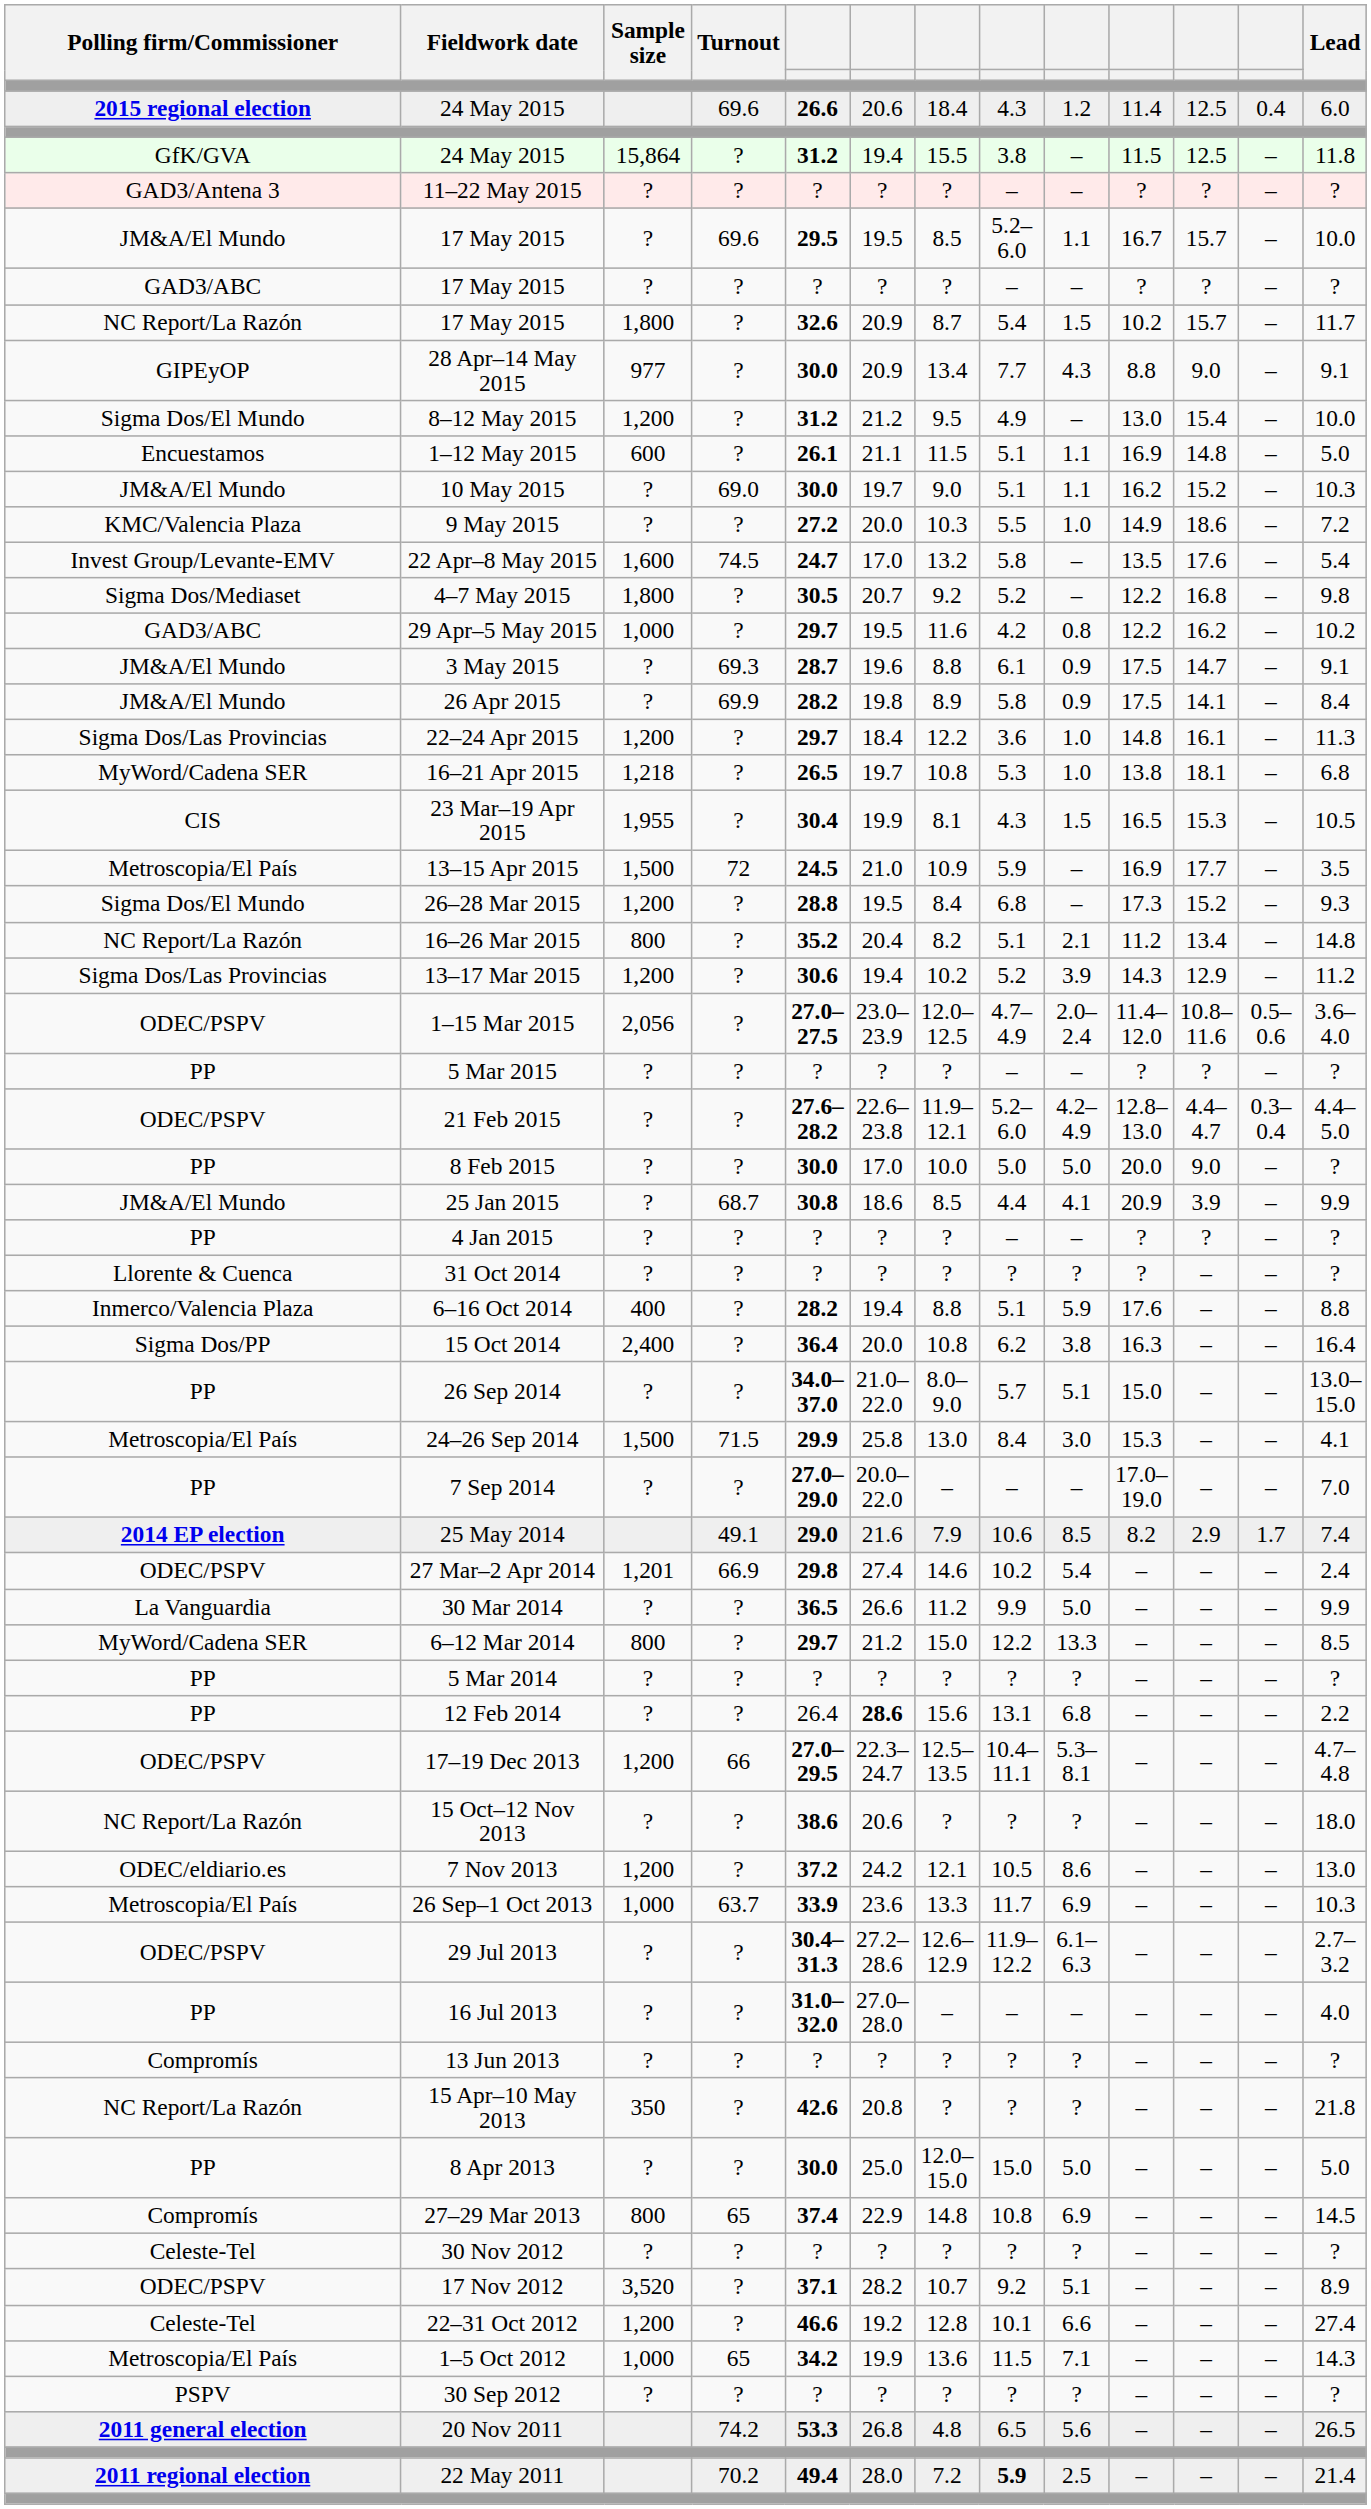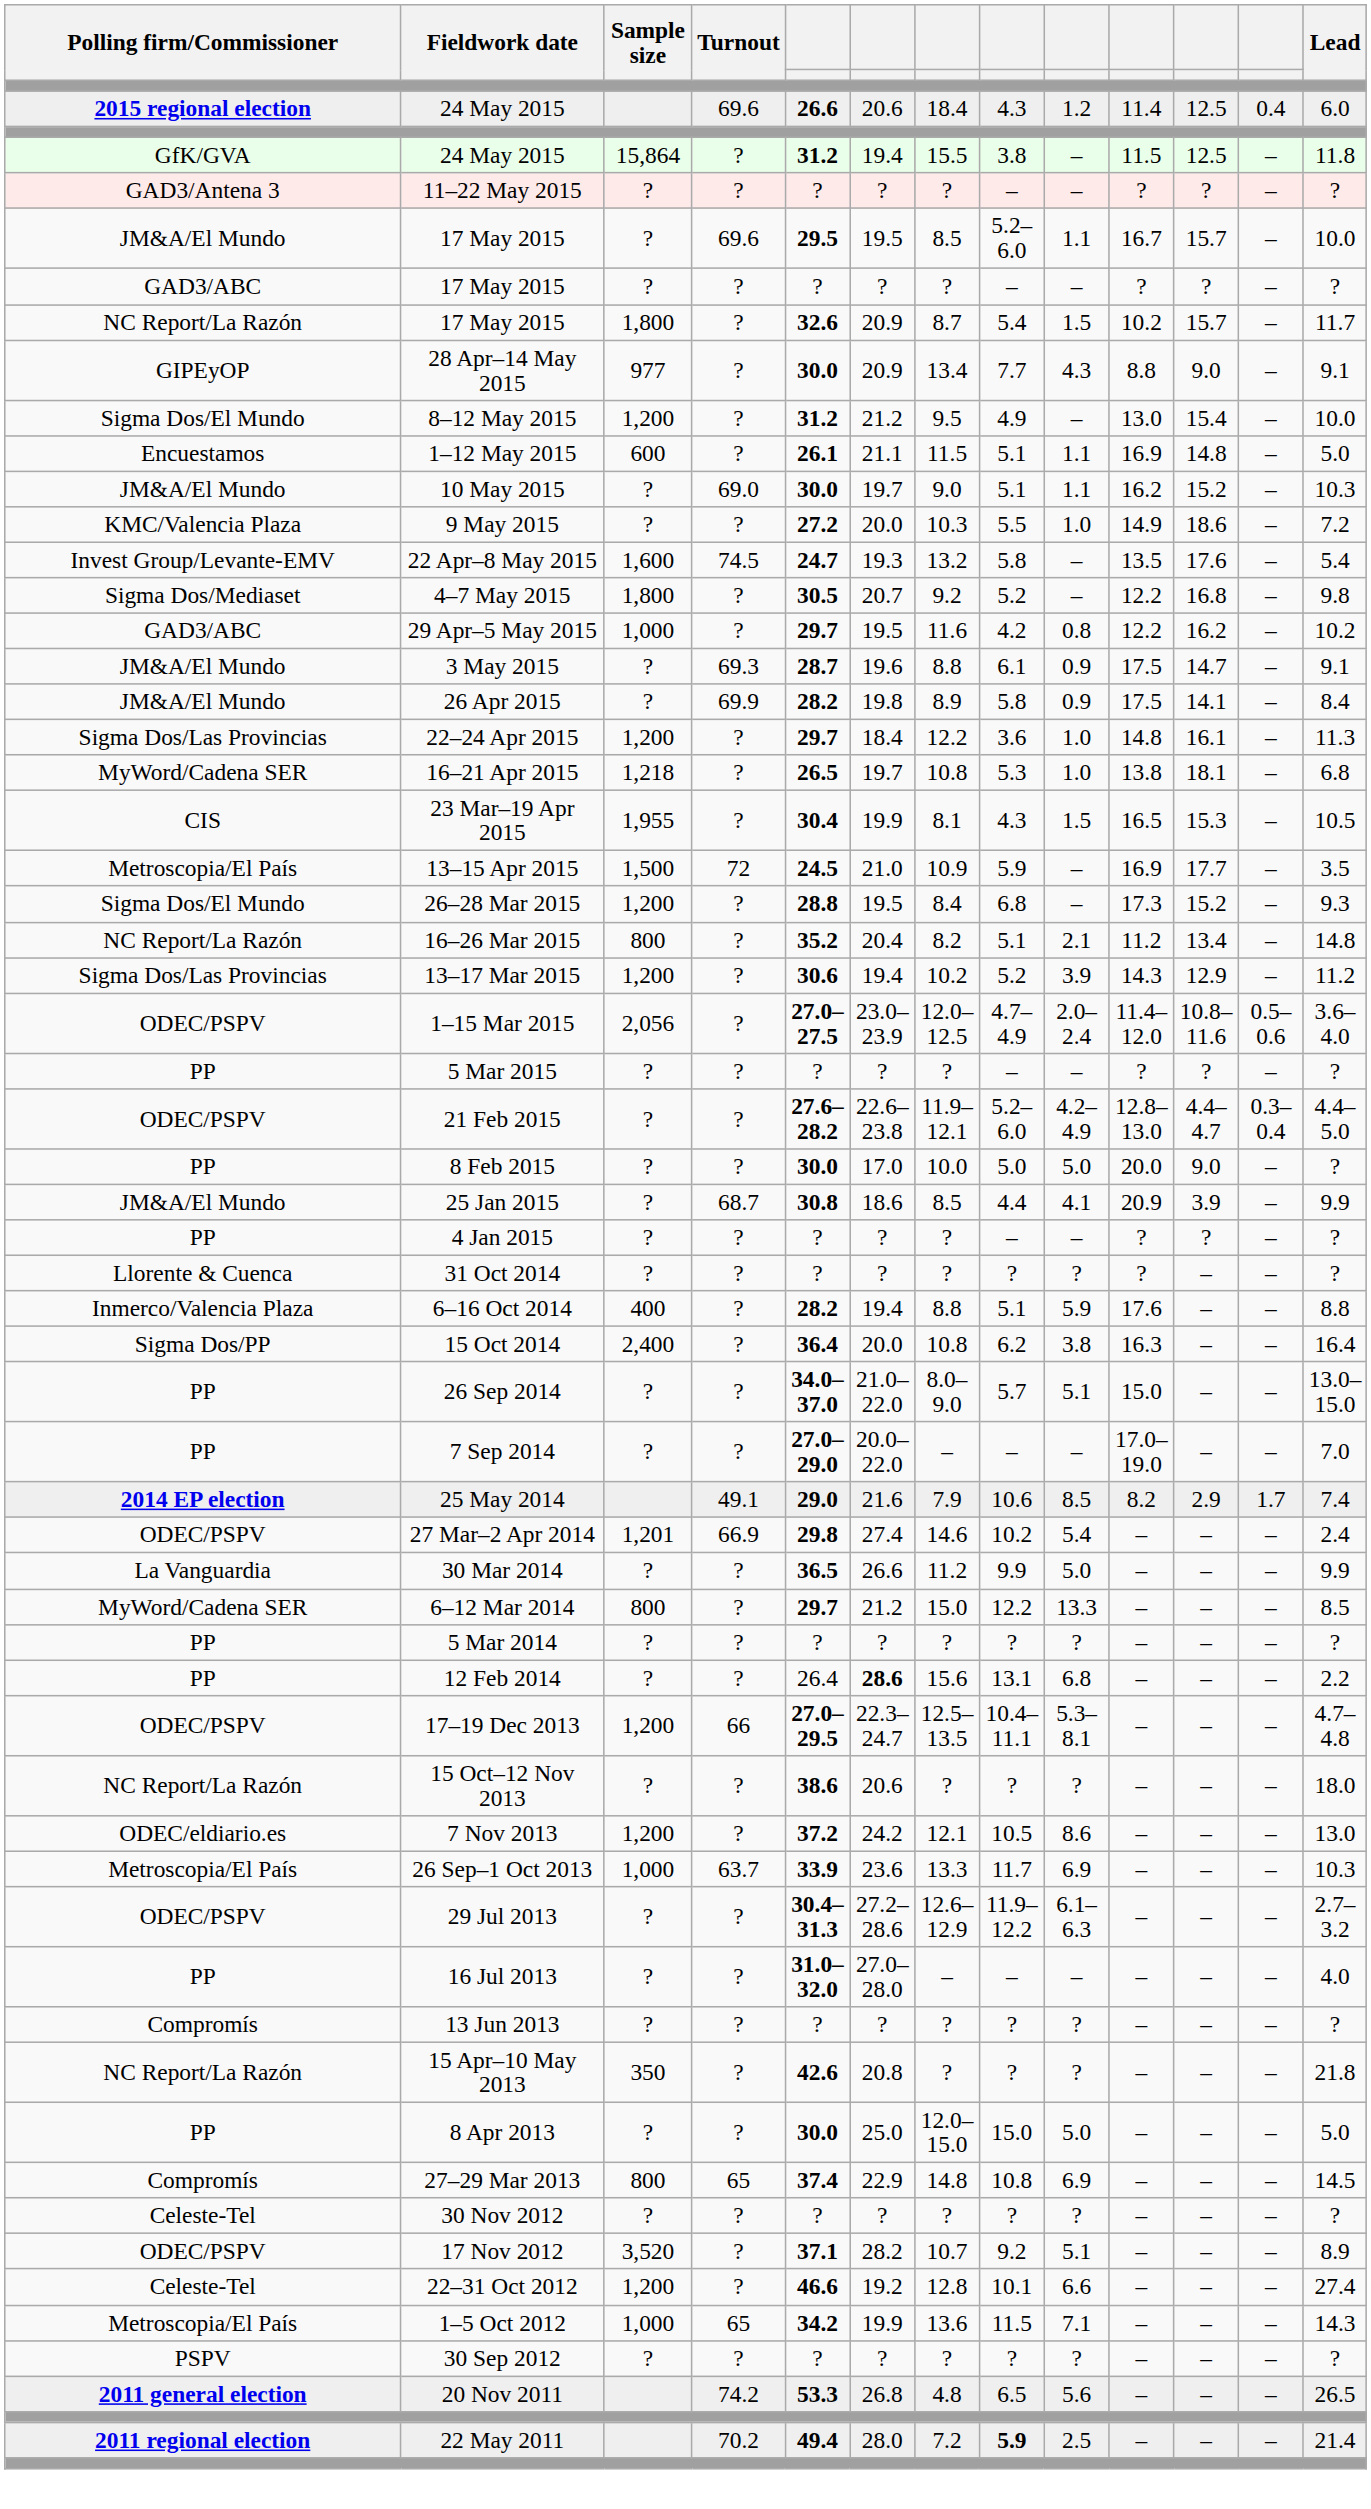(882, 559) 17.0 -> (882, 559) 19.3
- row: (203, 1439)
